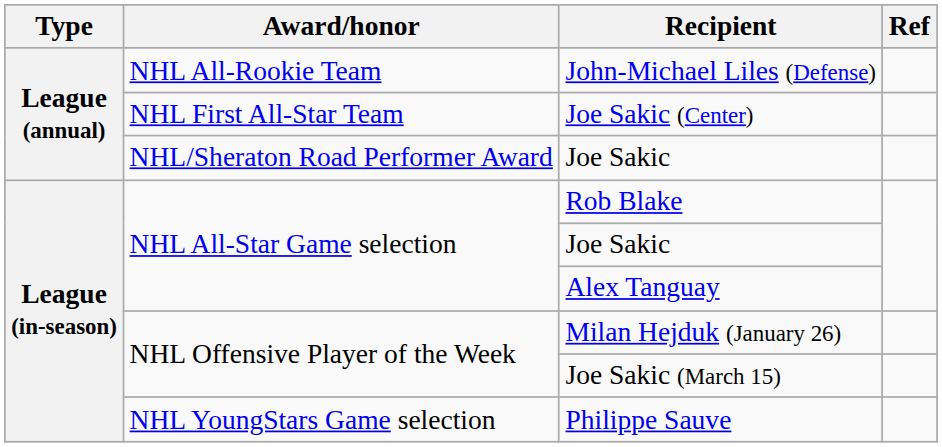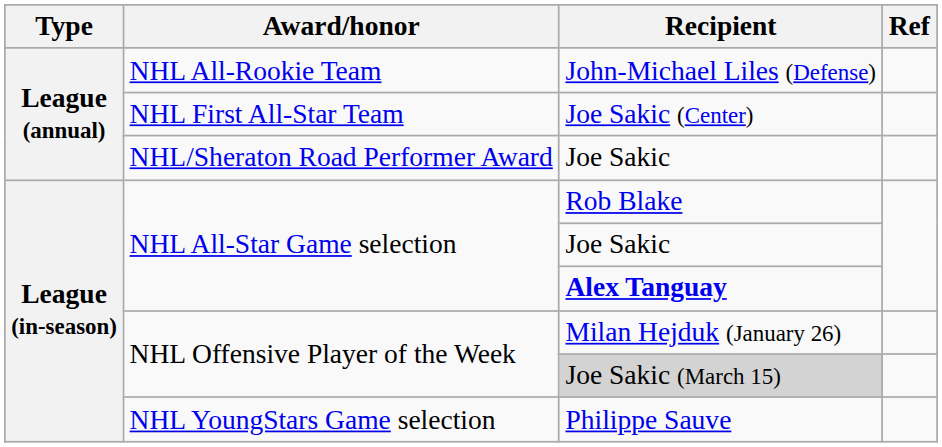(643, 288) normal -> (646, 288) bold
(673, 375) no background -> (673, 375) lightgrey background
